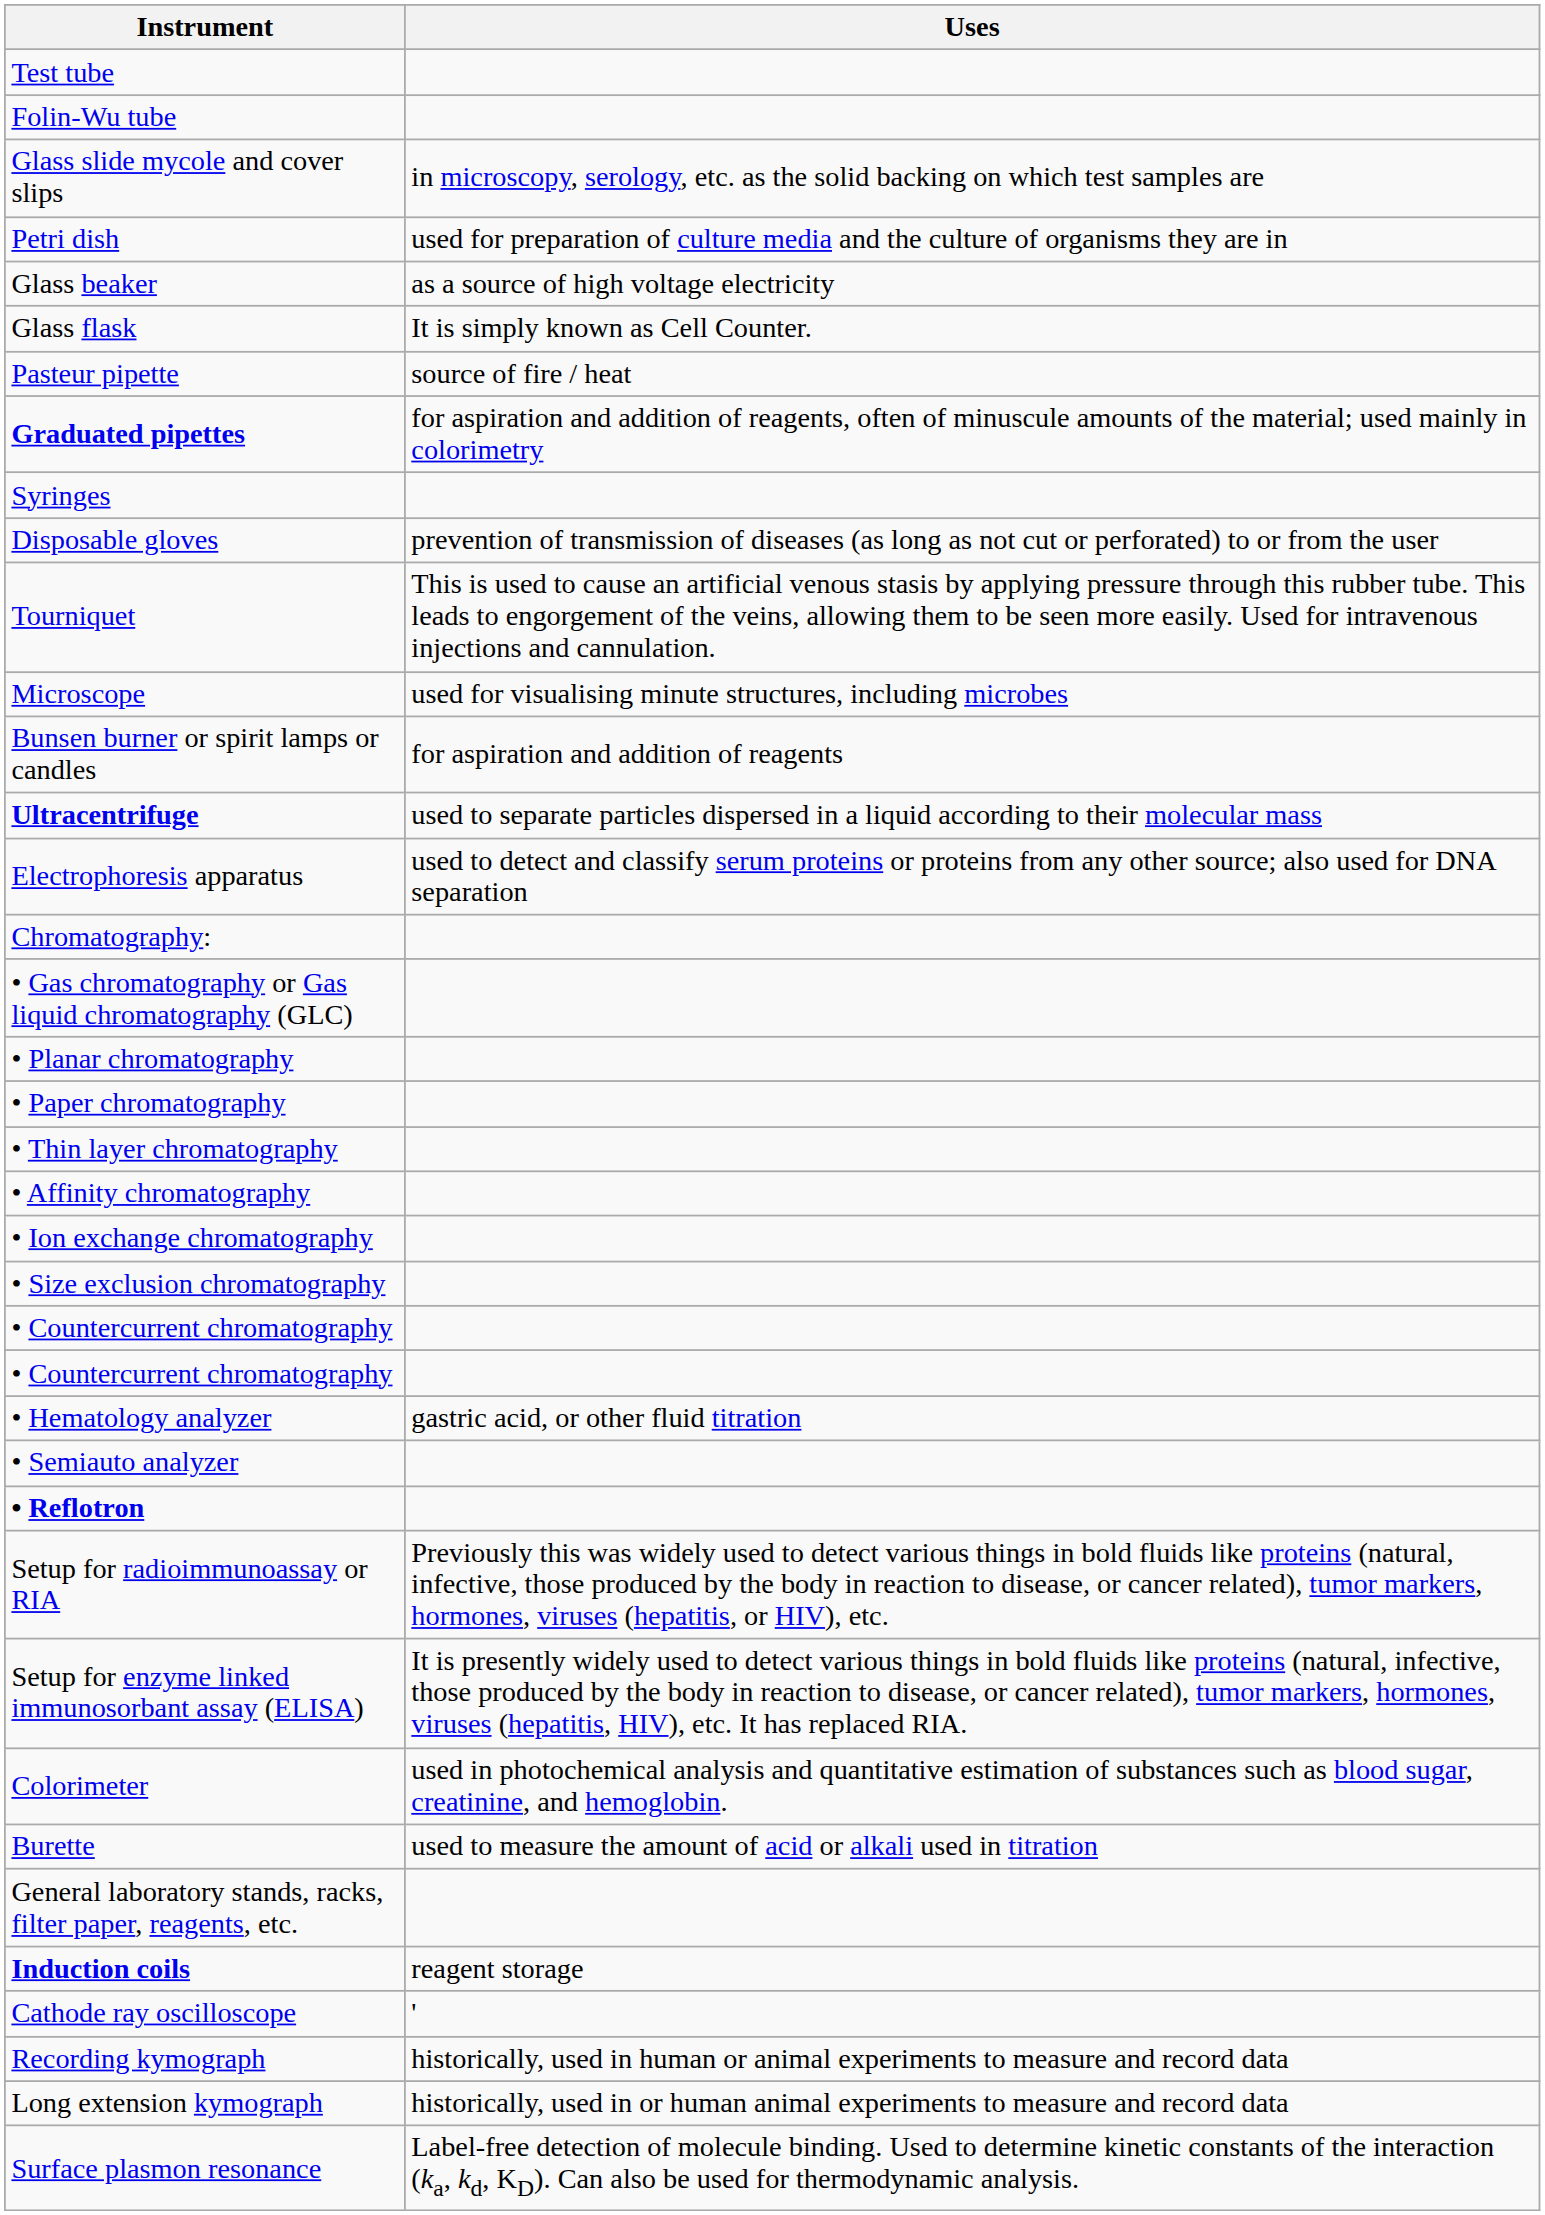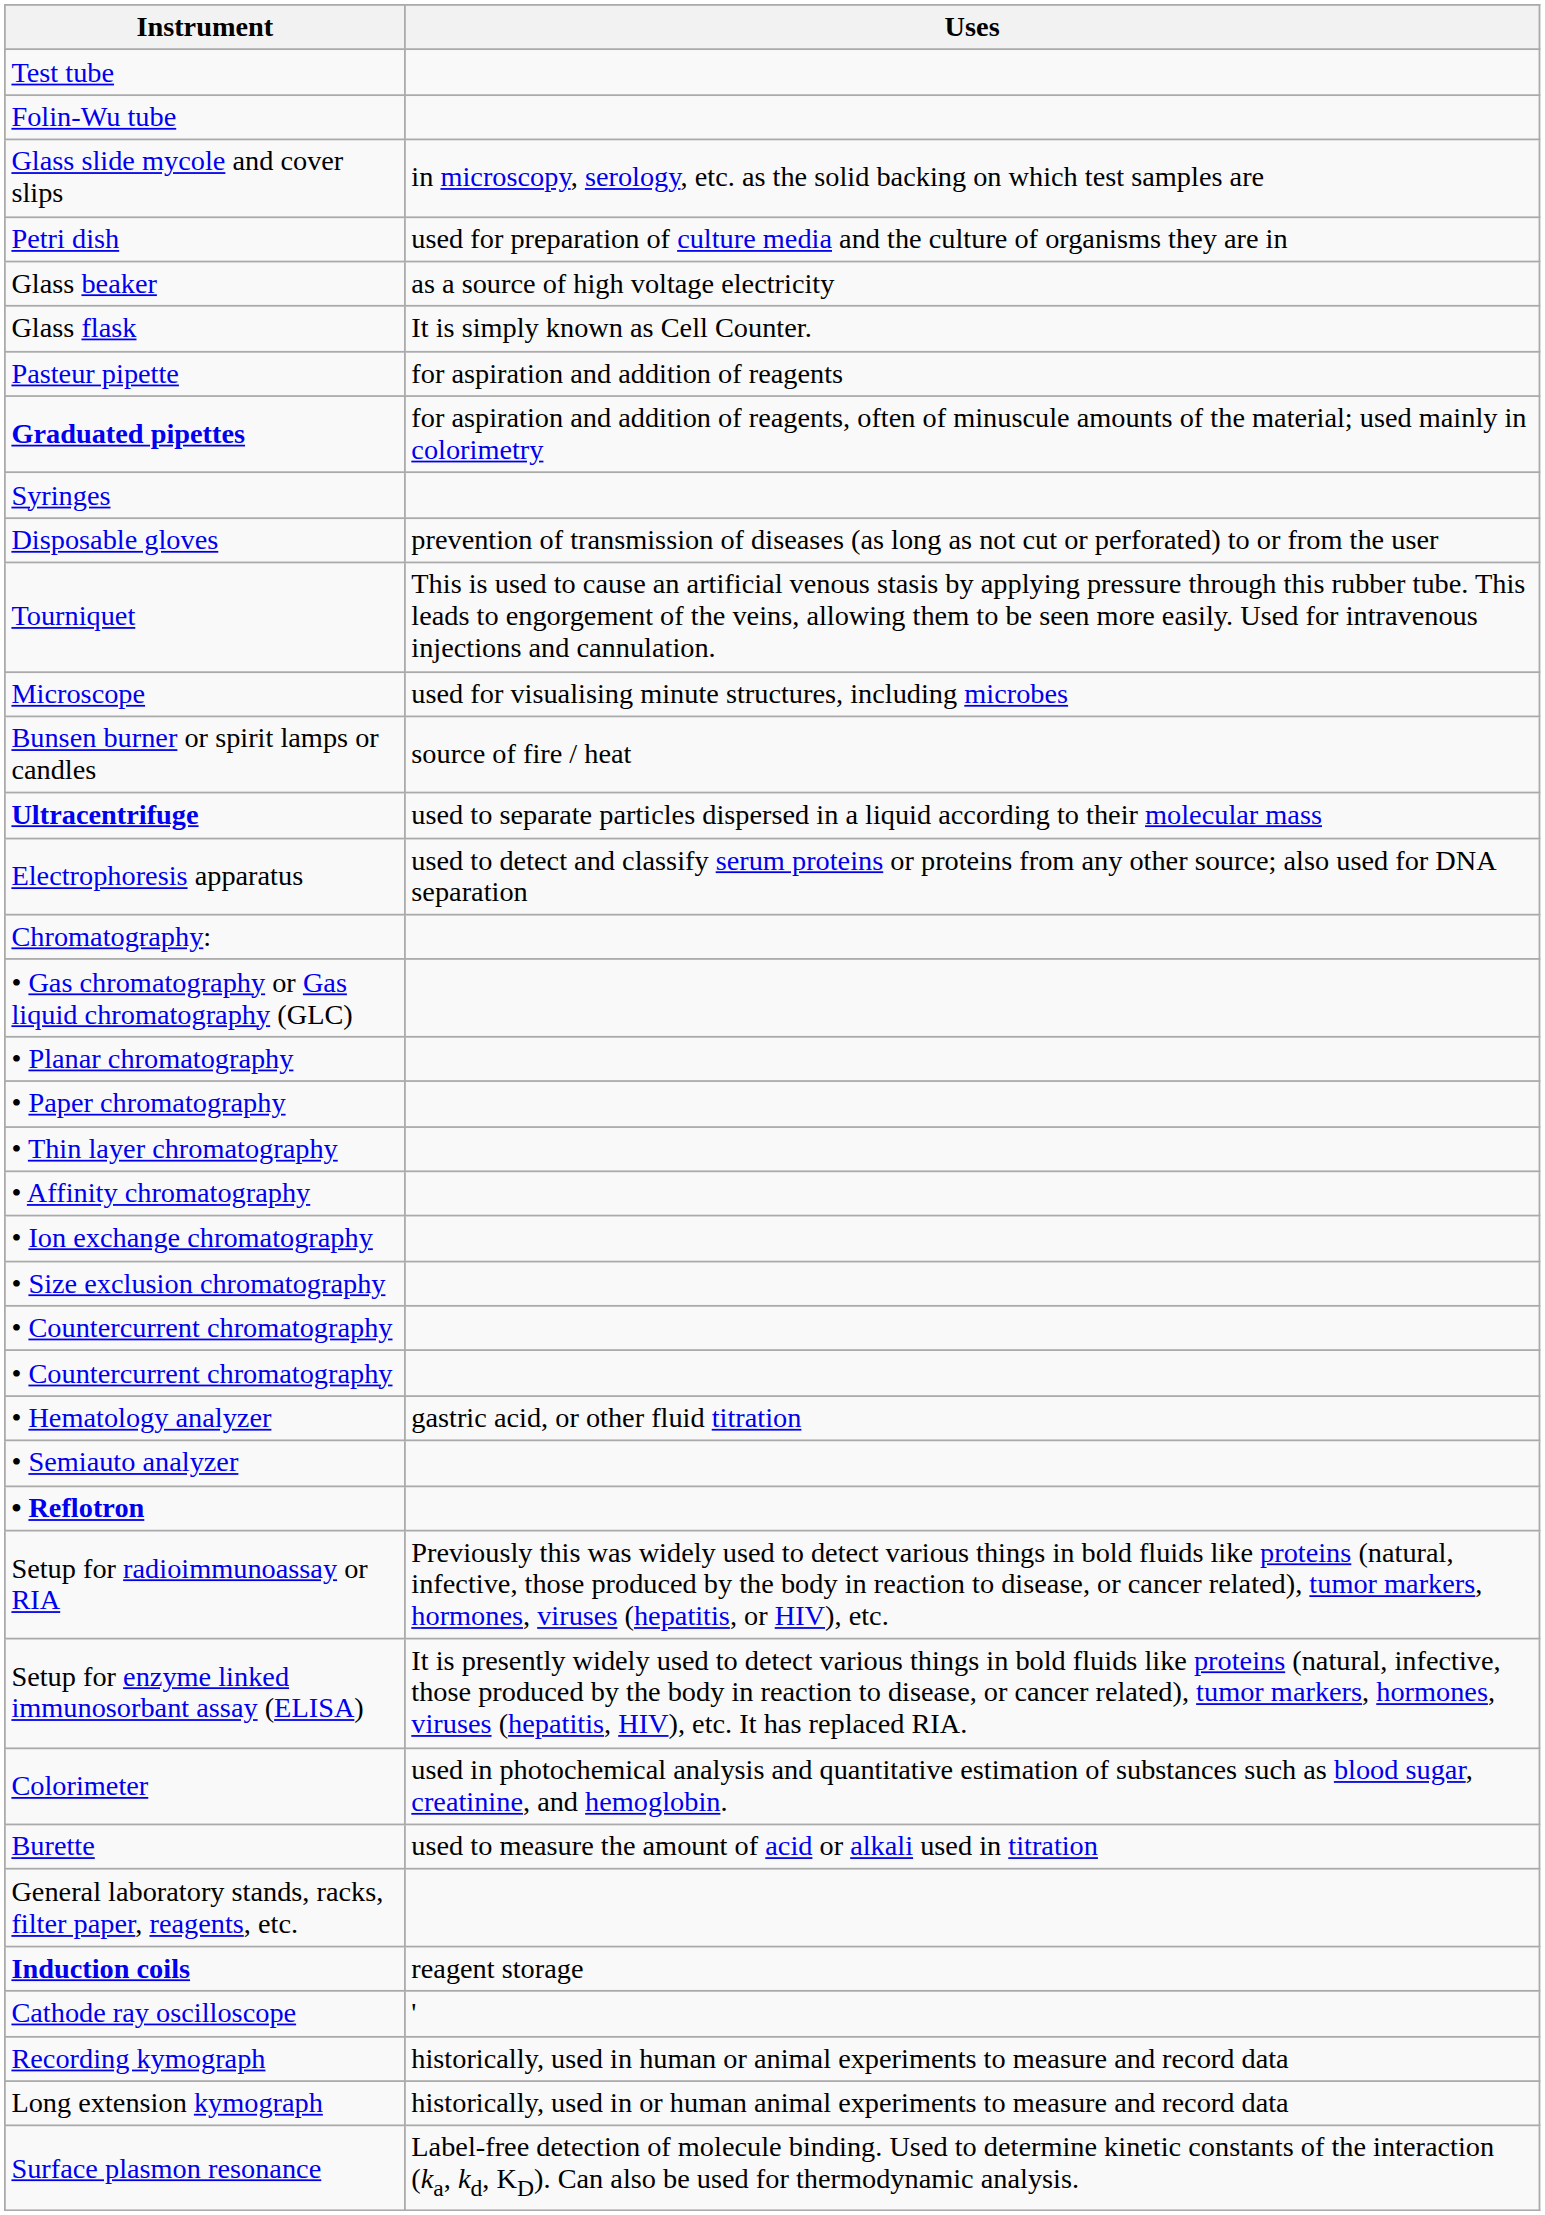(521, 373) source of fire / heat -> (627, 373) for aspiration and addition of reagents
(627, 754) for aspiration and addition of reagents -> (521, 754) source of fire / heat
